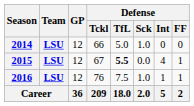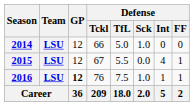(122, 61) bold -> (122, 61) normal
(77, 77) normal -> (77, 77) bold
